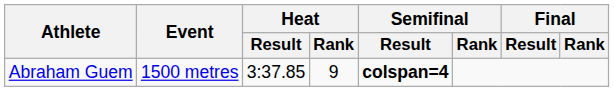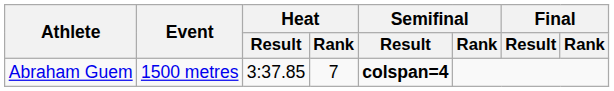(334, 73) 9 -> (334, 73) 7
